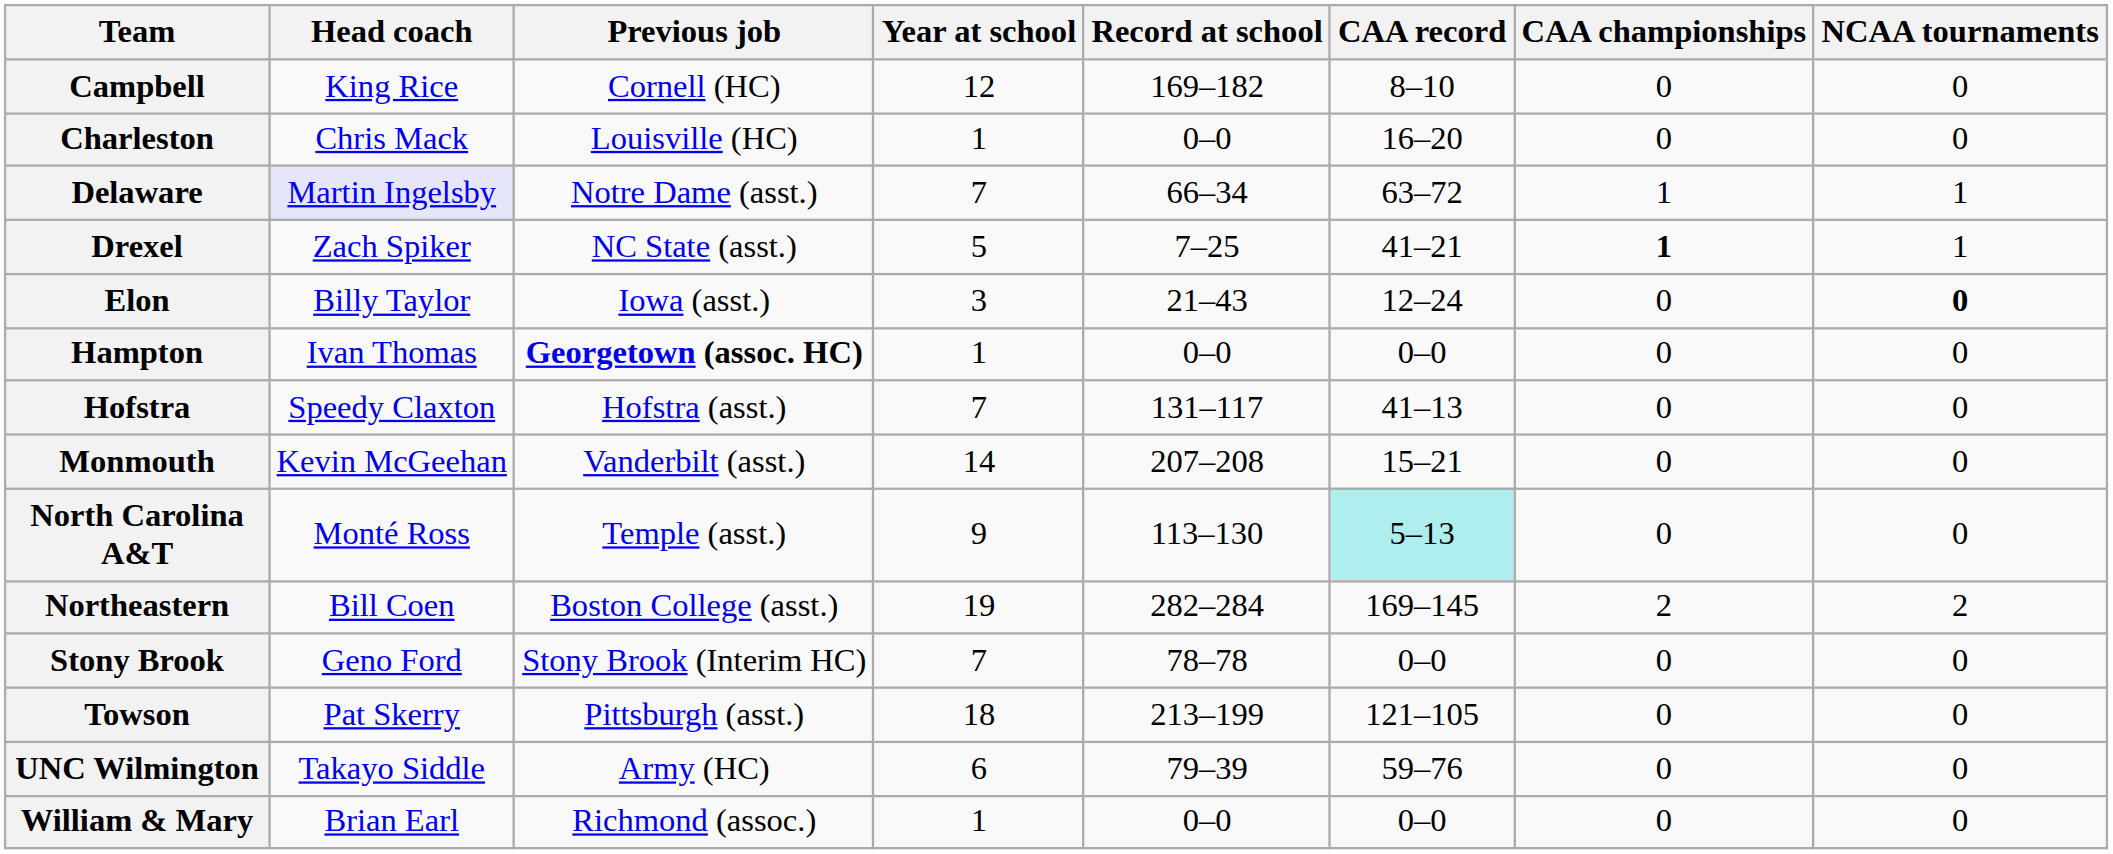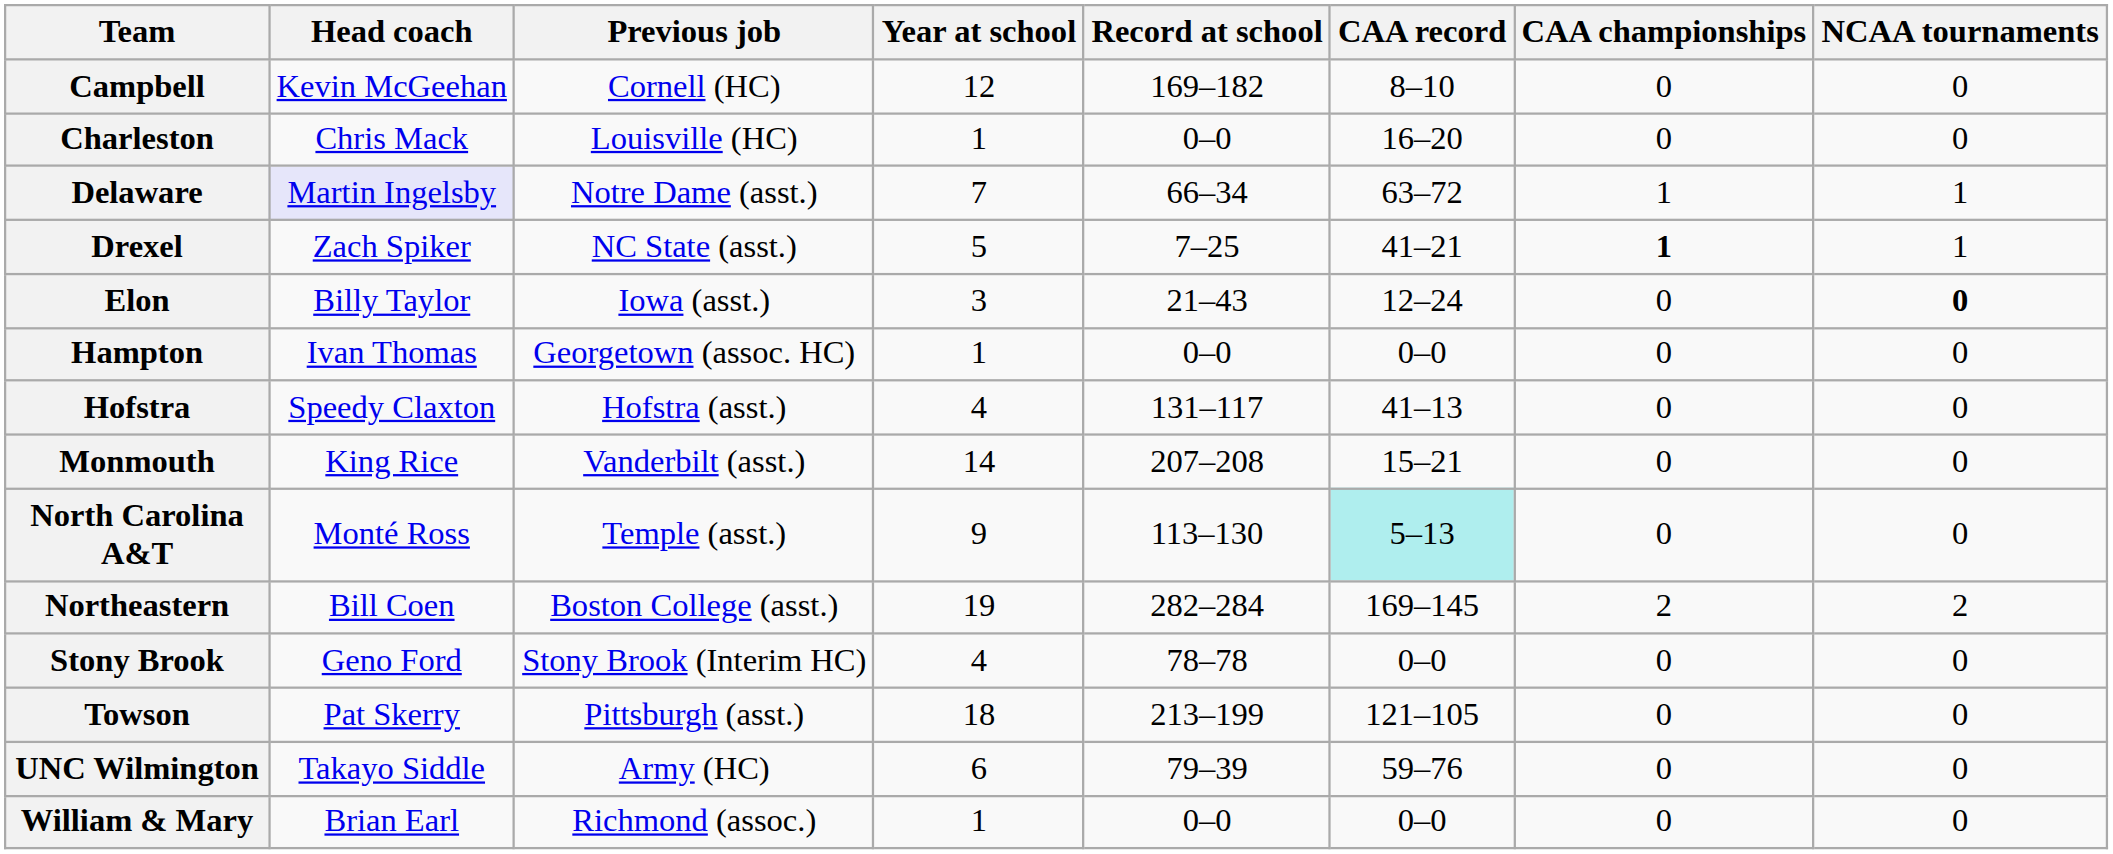(392, 85) King Rice -> (392, 85) Kevin McGeehan
(694, 353) bold -> (694, 353) normal
(979, 407) 7 -> (979, 407) 4
(392, 461) Kevin McGeehan -> (392, 461) King Rice
(979, 660) 7 -> (979, 660) 4
